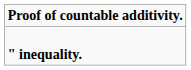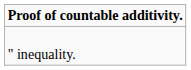(45, 53) bold -> (42, 53) normal
